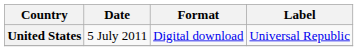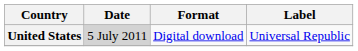(117, 35) no background -> (117, 35) lightgrey background
